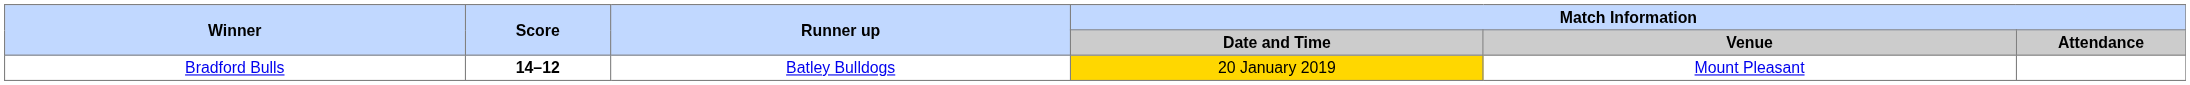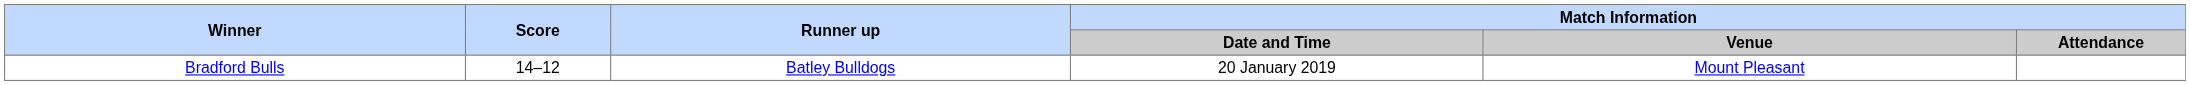(538, 68) bold -> (538, 68) normal
(1277, 68) gold background -> (1277, 68) no background
